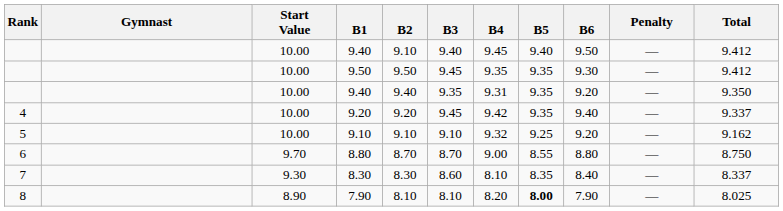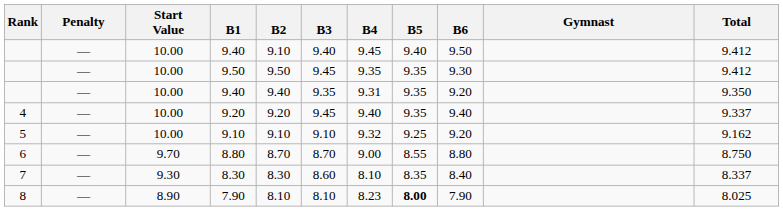columns swapped: (147, 22) <-> (652, 22)
(496, 112) 9.42 -> (370, 112) 9.40
(496, 196) 8.20 -> (370, 196) 8.23
